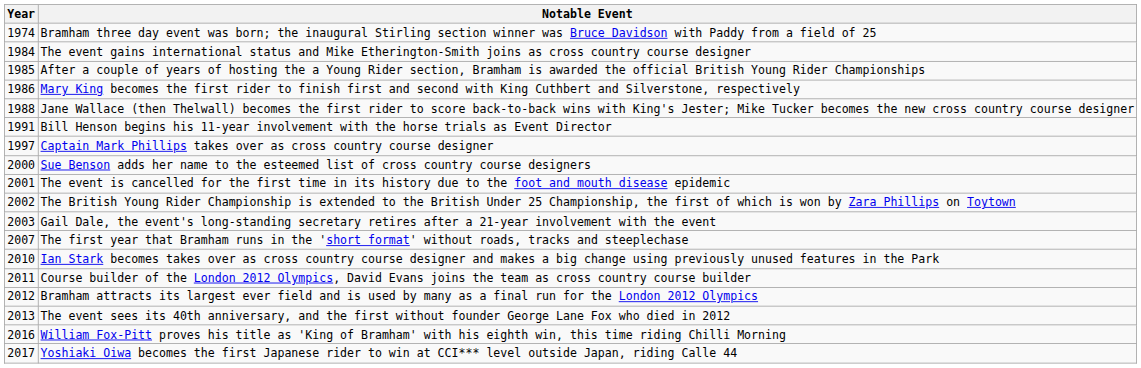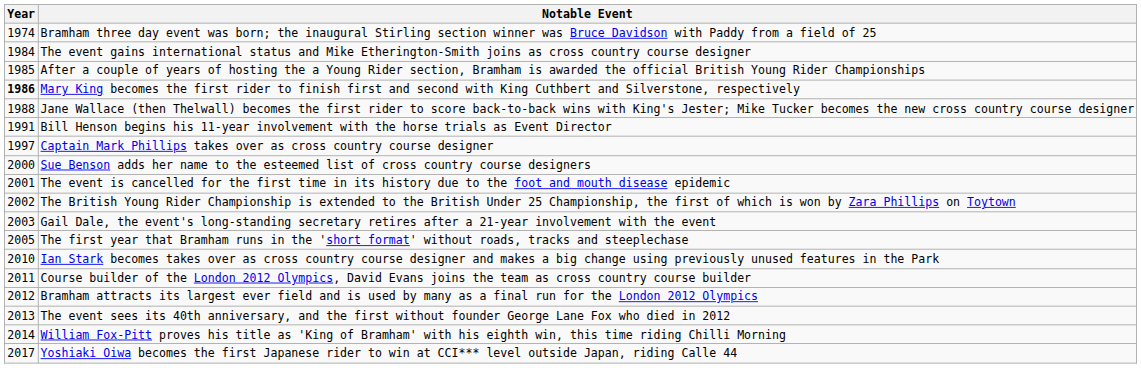(21, 89) normal -> (21, 89) bold
(21, 240) 2007 -> (21, 240) 2005
(21, 334) 2016 -> (21, 334) 2014
